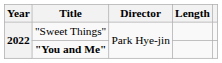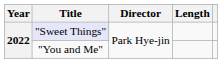(71, 31) no background -> (71, 31) lavender background
(71, 49) bold -> (71, 49) normal
